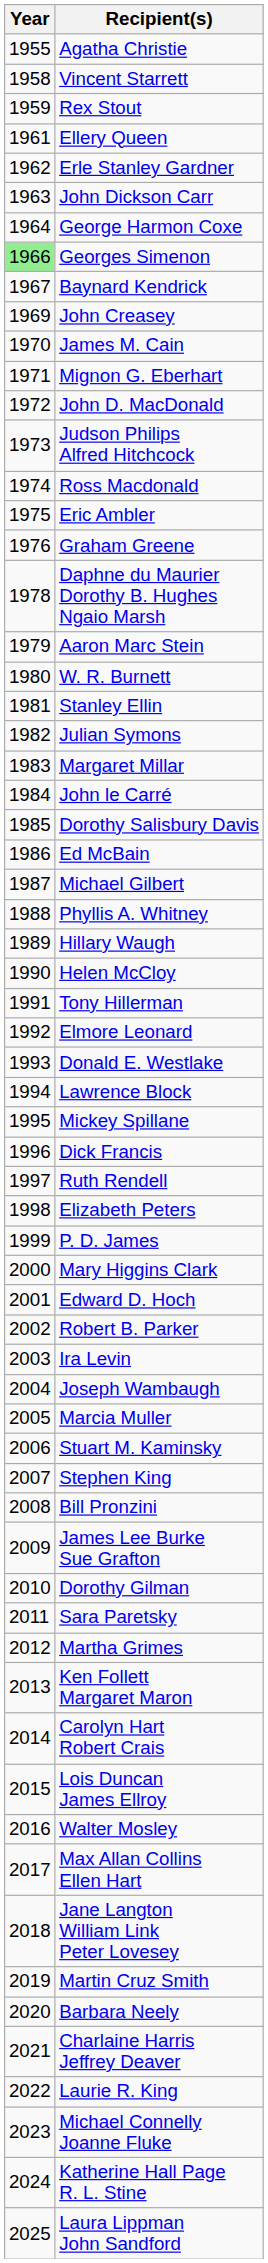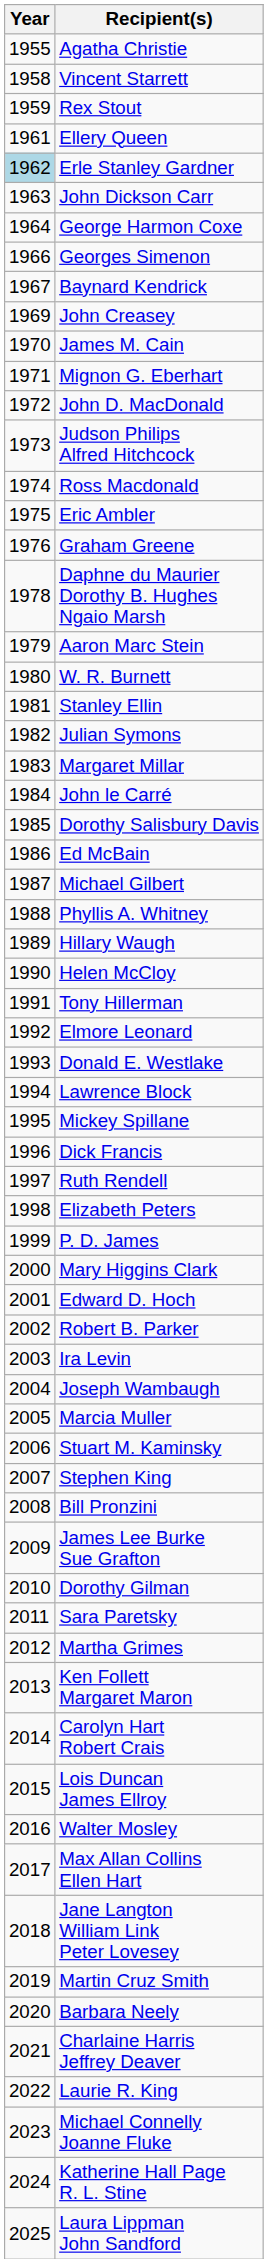(30, 167) no background -> (30, 167) lightblue background
(30, 256) lightgreen background -> (30, 256) no background
